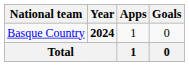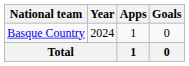(102, 33) bold -> (102, 33) normal
